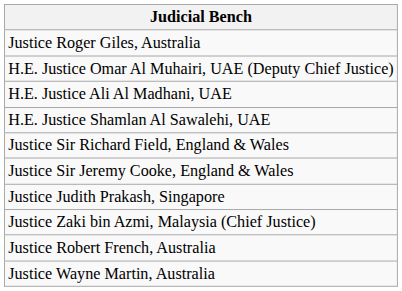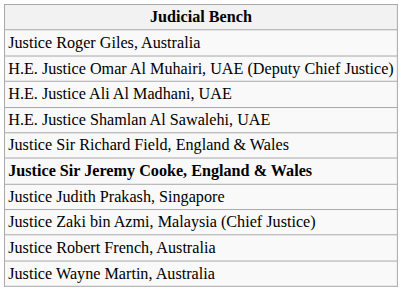(151, 171) normal -> (160, 171) bold
